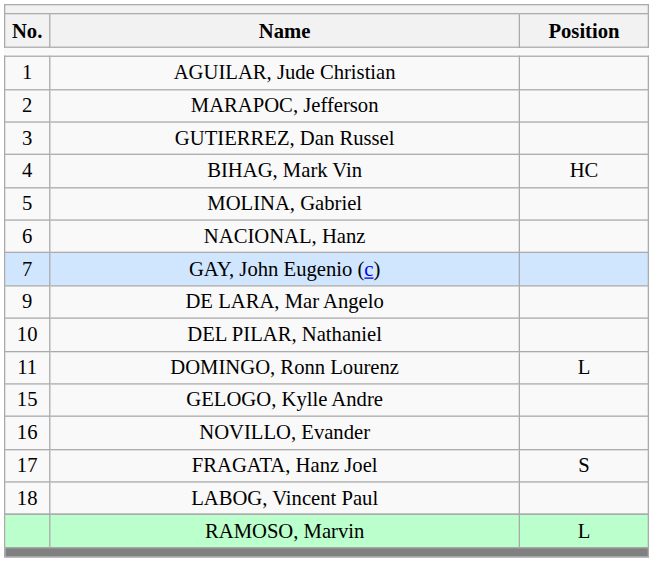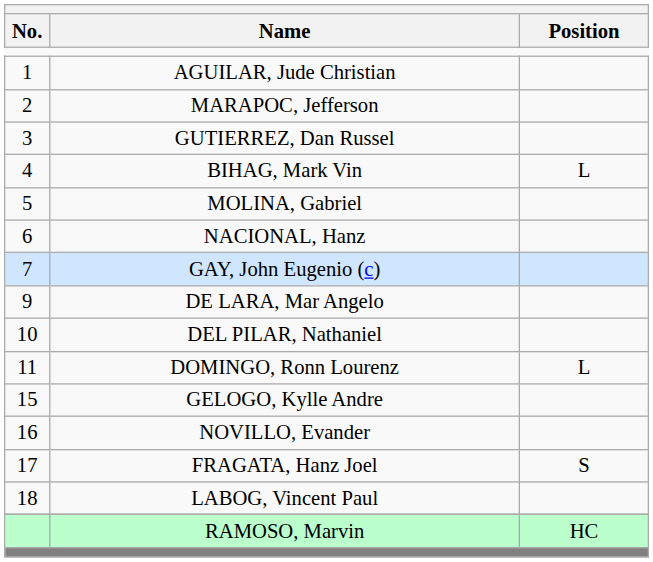(584, 170) HC -> (584, 170) L
(584, 530) L -> (584, 530) HC
